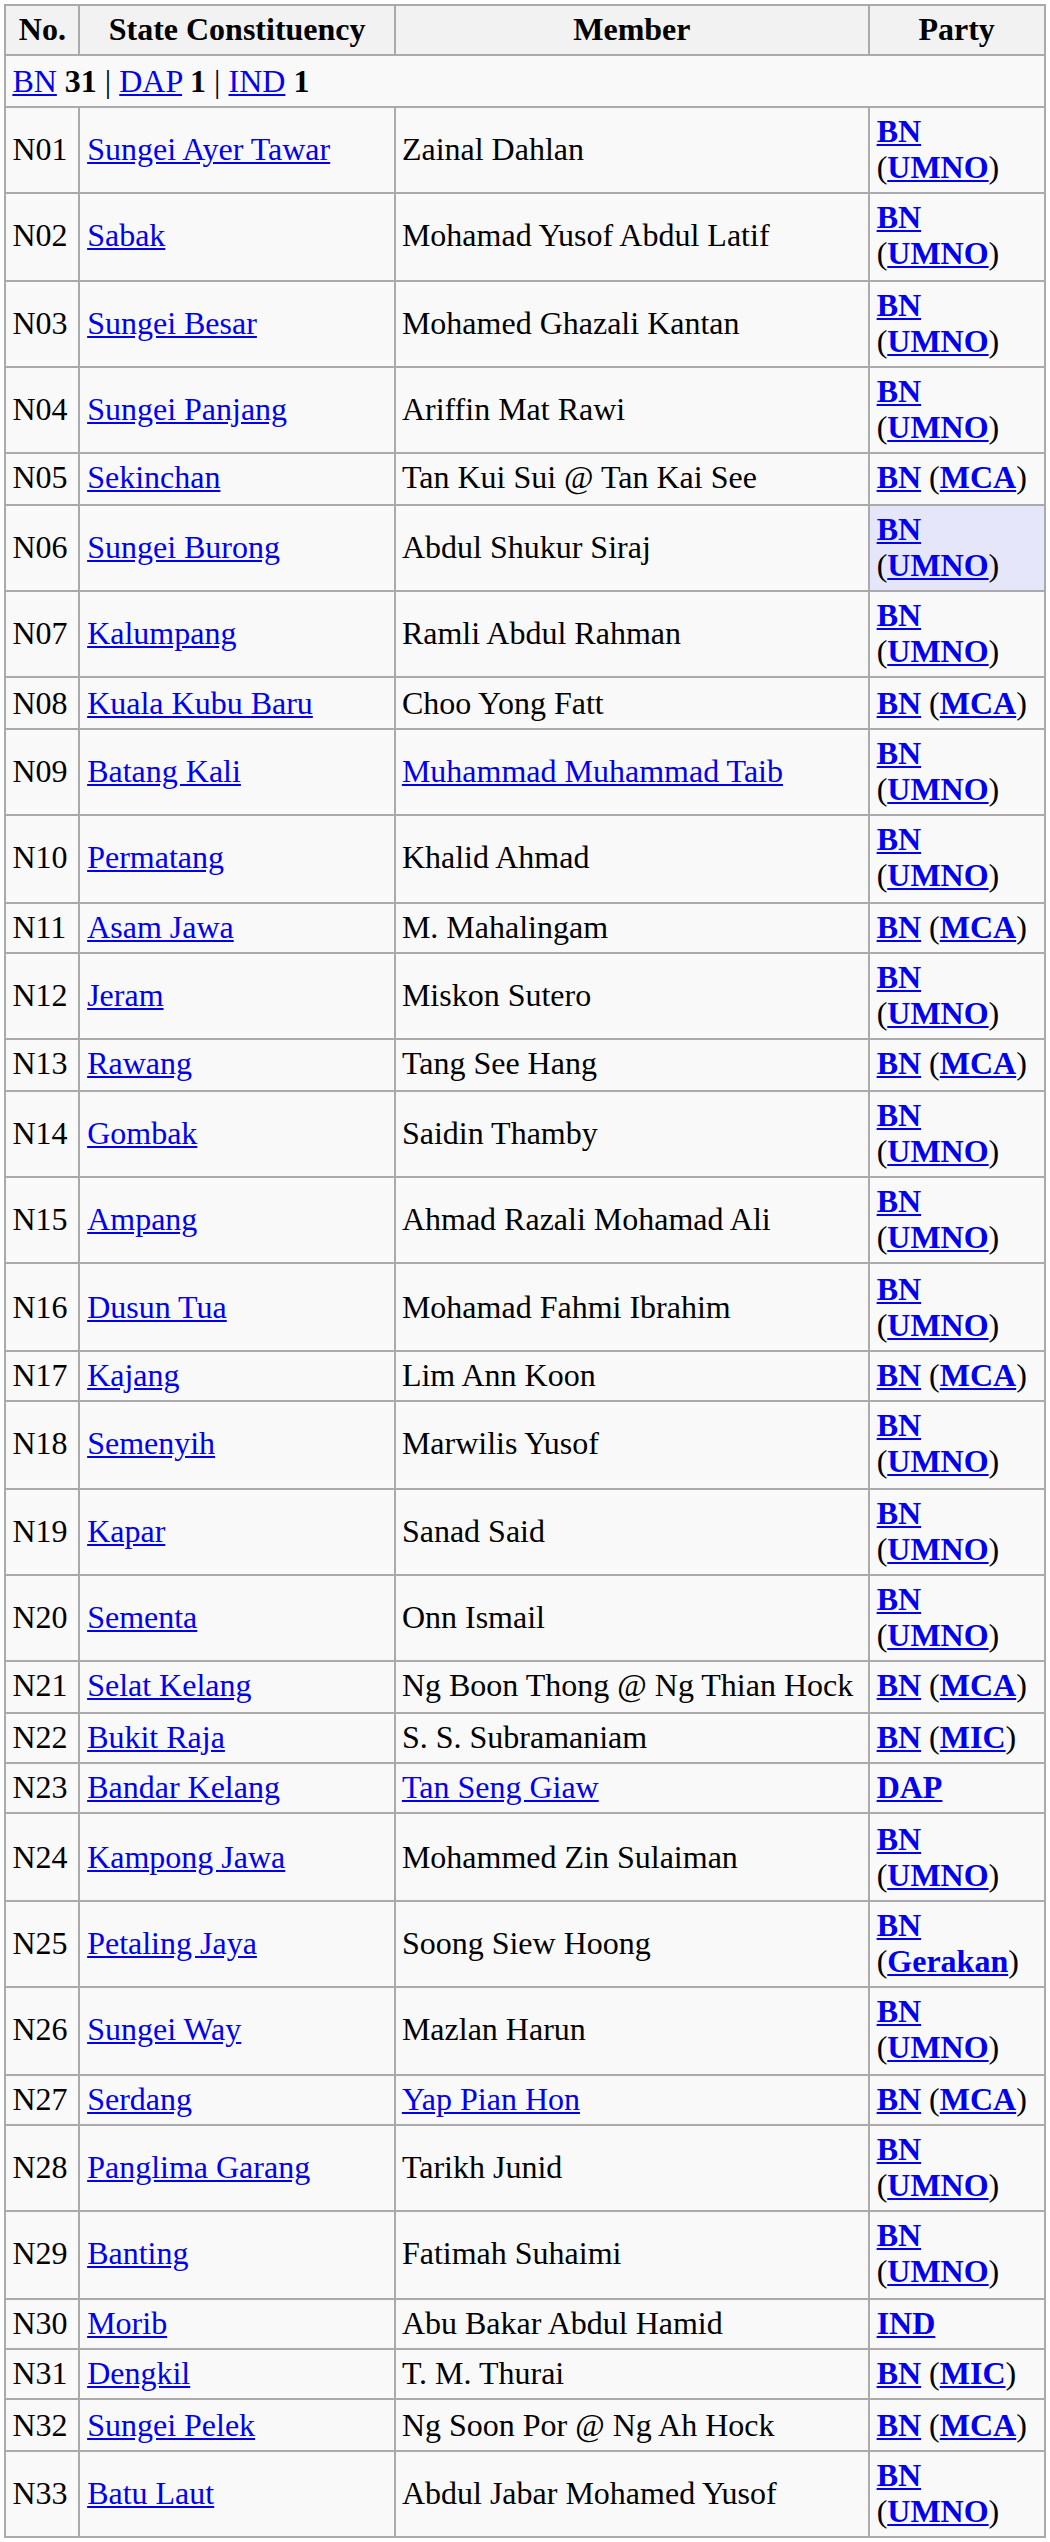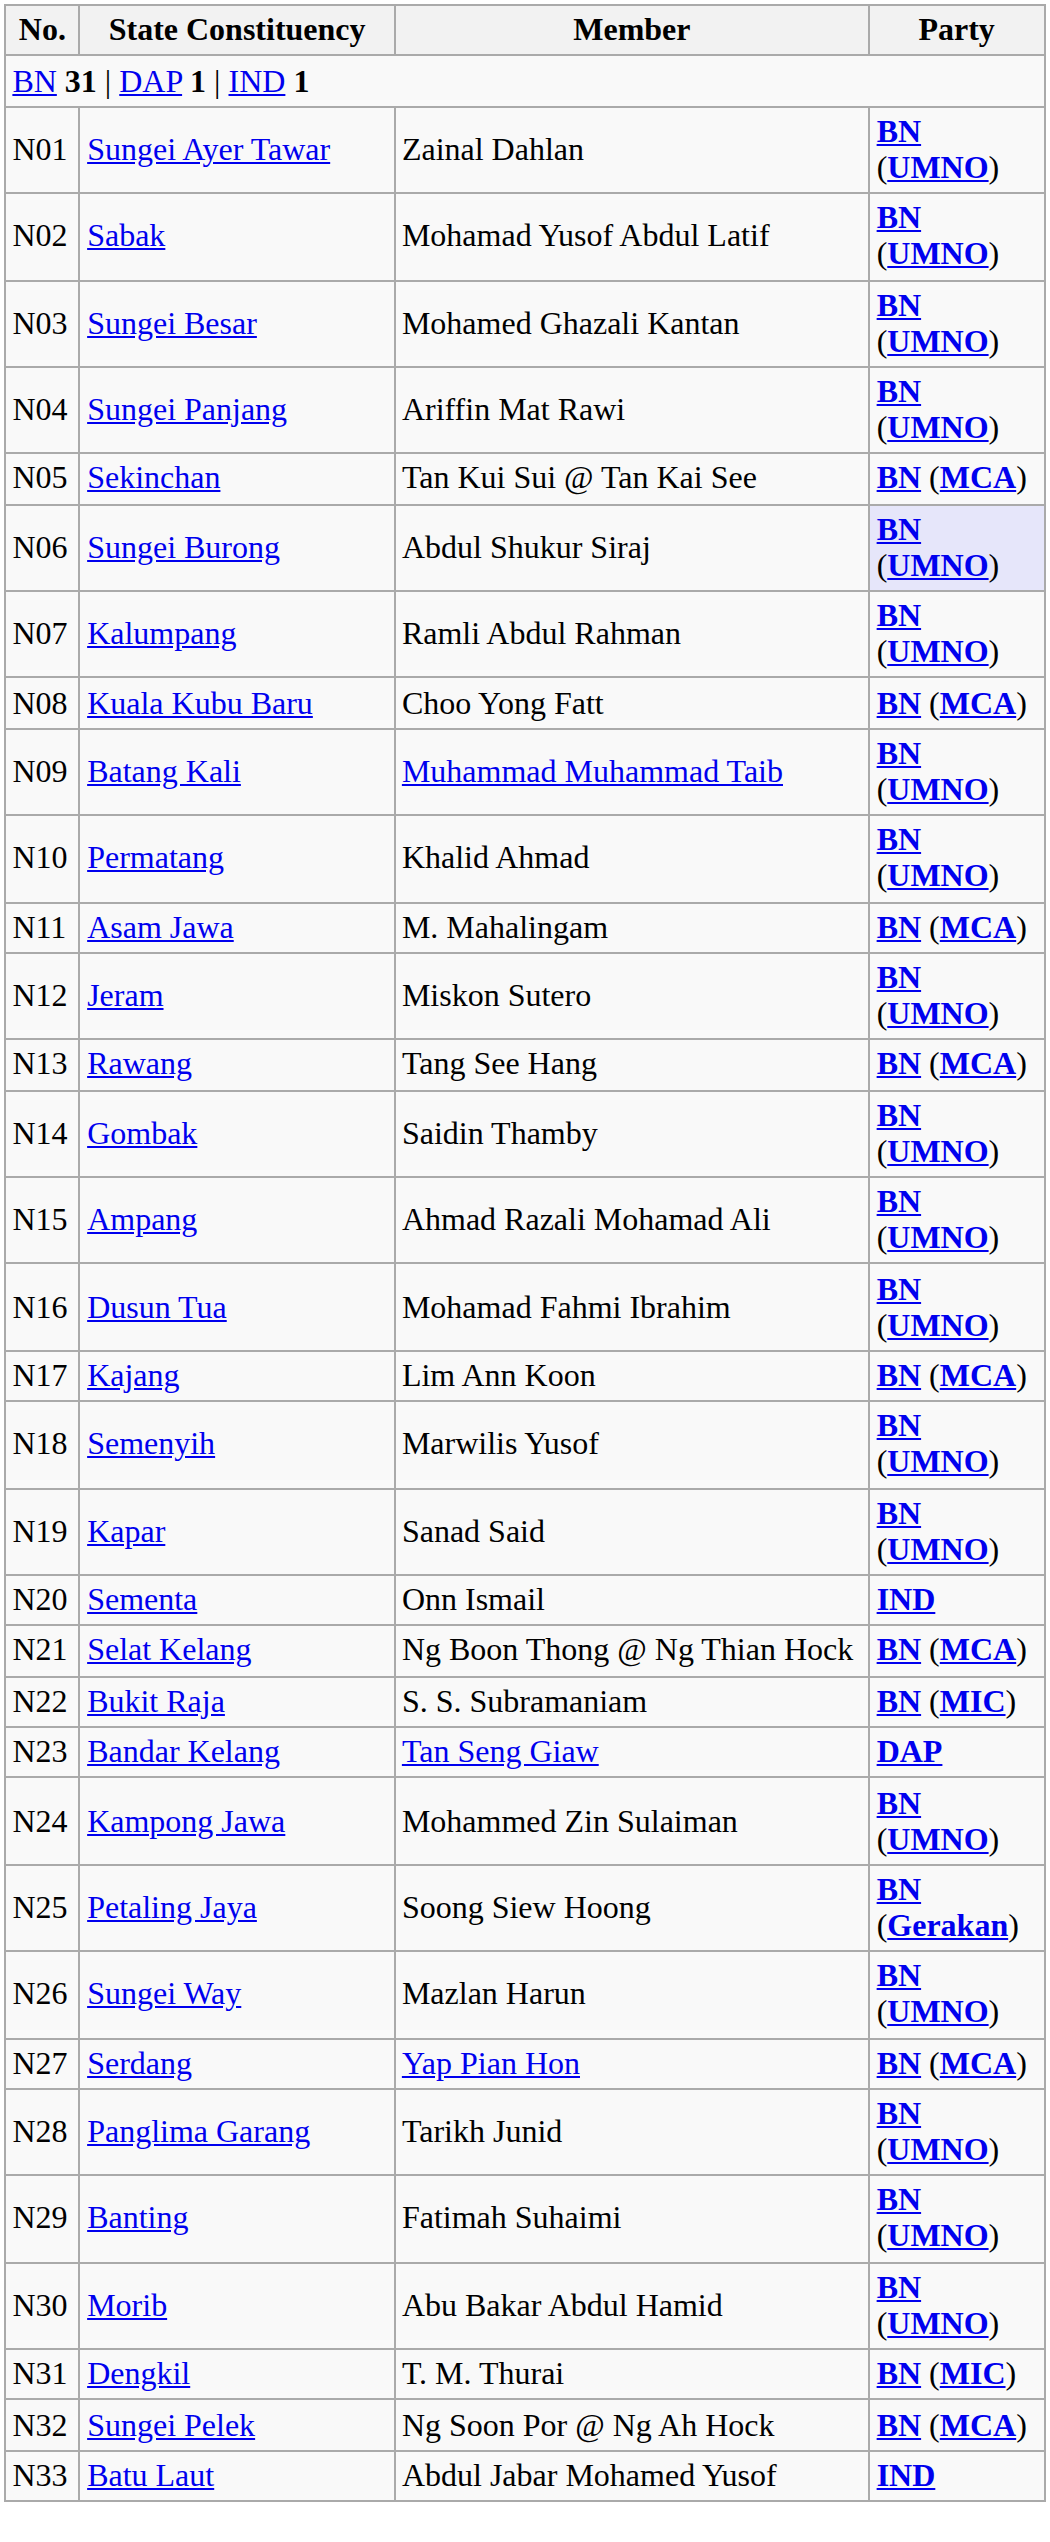(938, 1617) BN (UMNO) -> (906, 1599) IND
(906, 2323) IND -> (938, 2305) BN (UMNO)
(938, 2493) BN (UMNO) -> (906, 2475) IND
